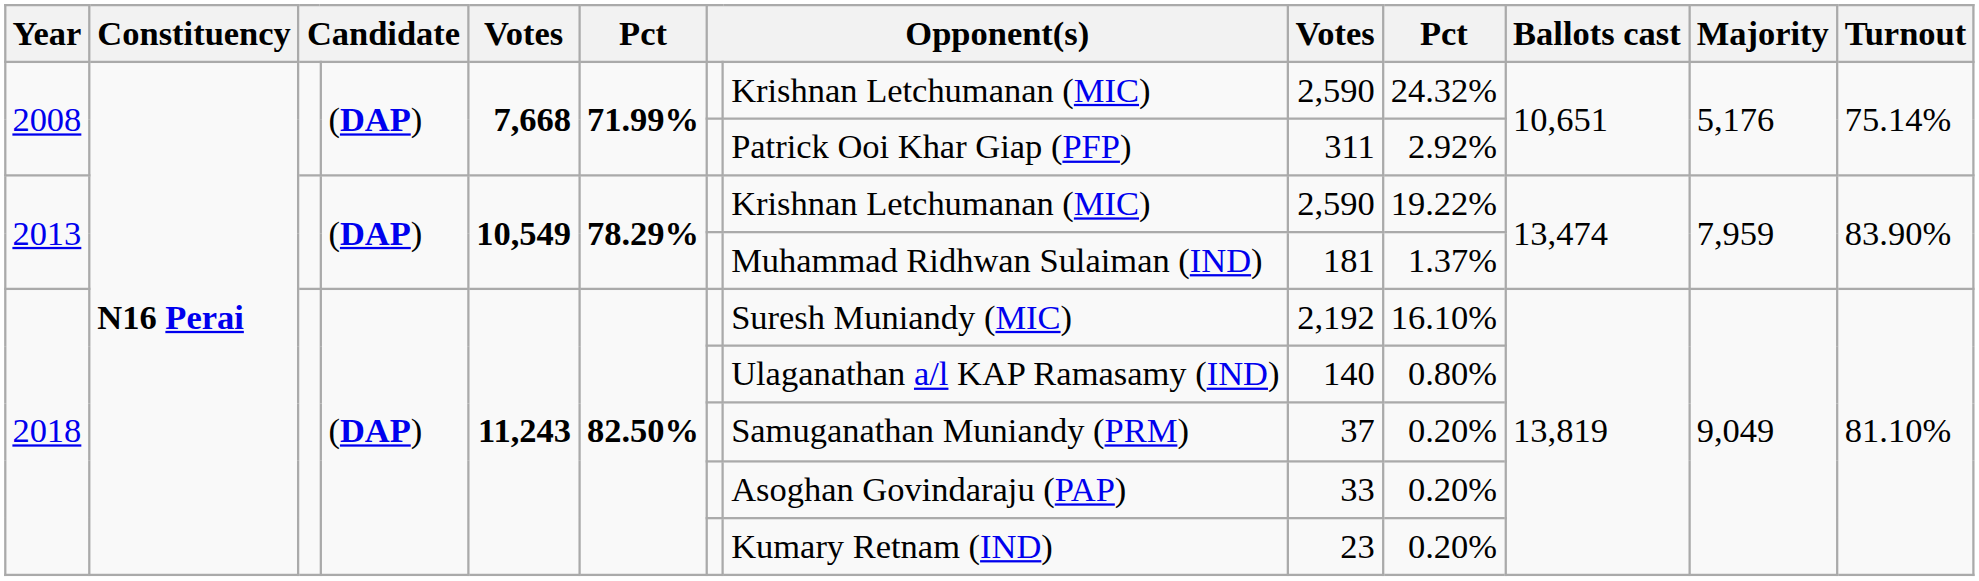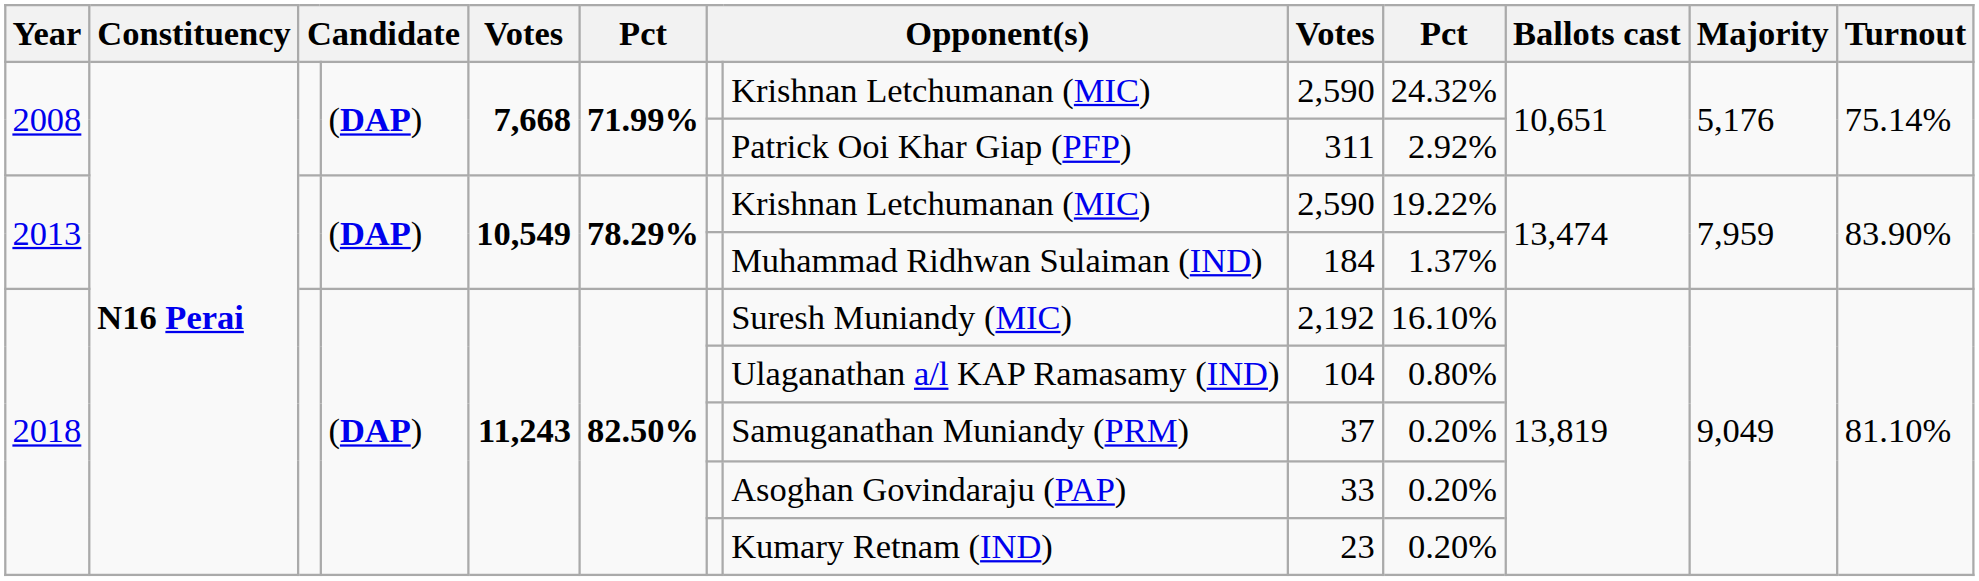(1349, 260) 181 -> (1349, 260) 184
(1349, 374) 140 -> (1349, 374) 104
